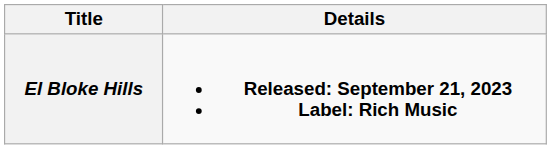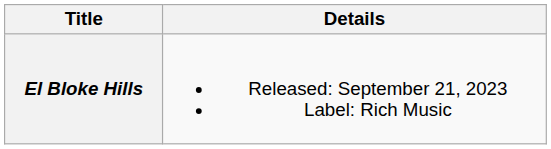(354, 99) bold -> (354, 99) normal
